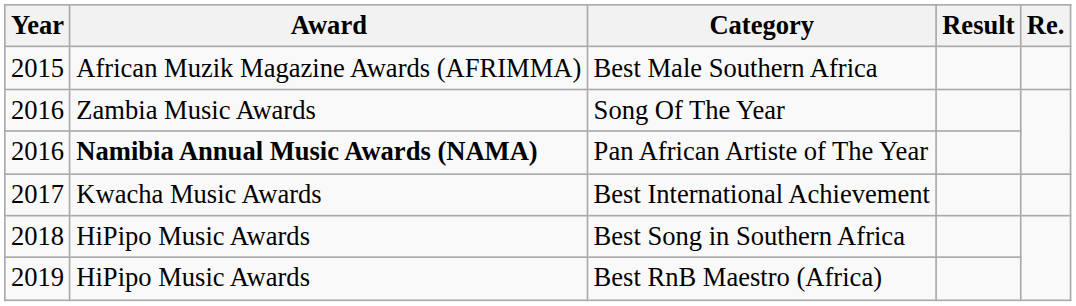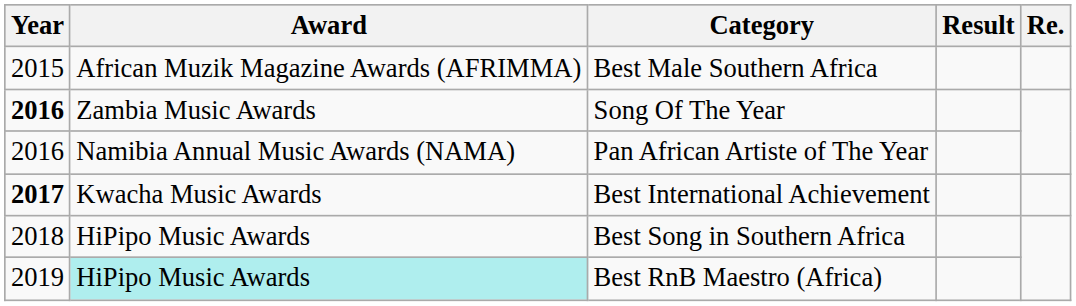(38, 109) normal -> (38, 109) bold
(307, 151) bold -> (296, 151) normal
(38, 194) normal -> (38, 194) bold
(193, 278) no background -> (193, 278) paleturquoise background
